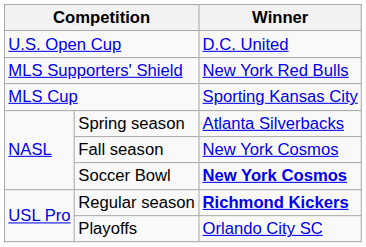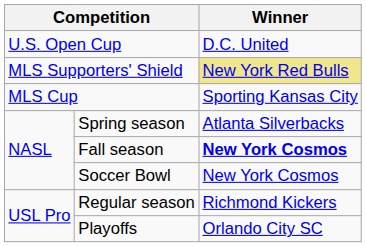(276, 70) no background -> (276, 70) khaki background
(270, 149) normal -> (275, 149) bold
(275, 176) bold -> (270, 176) normal
(276, 202) bold -> (270, 202) normal
